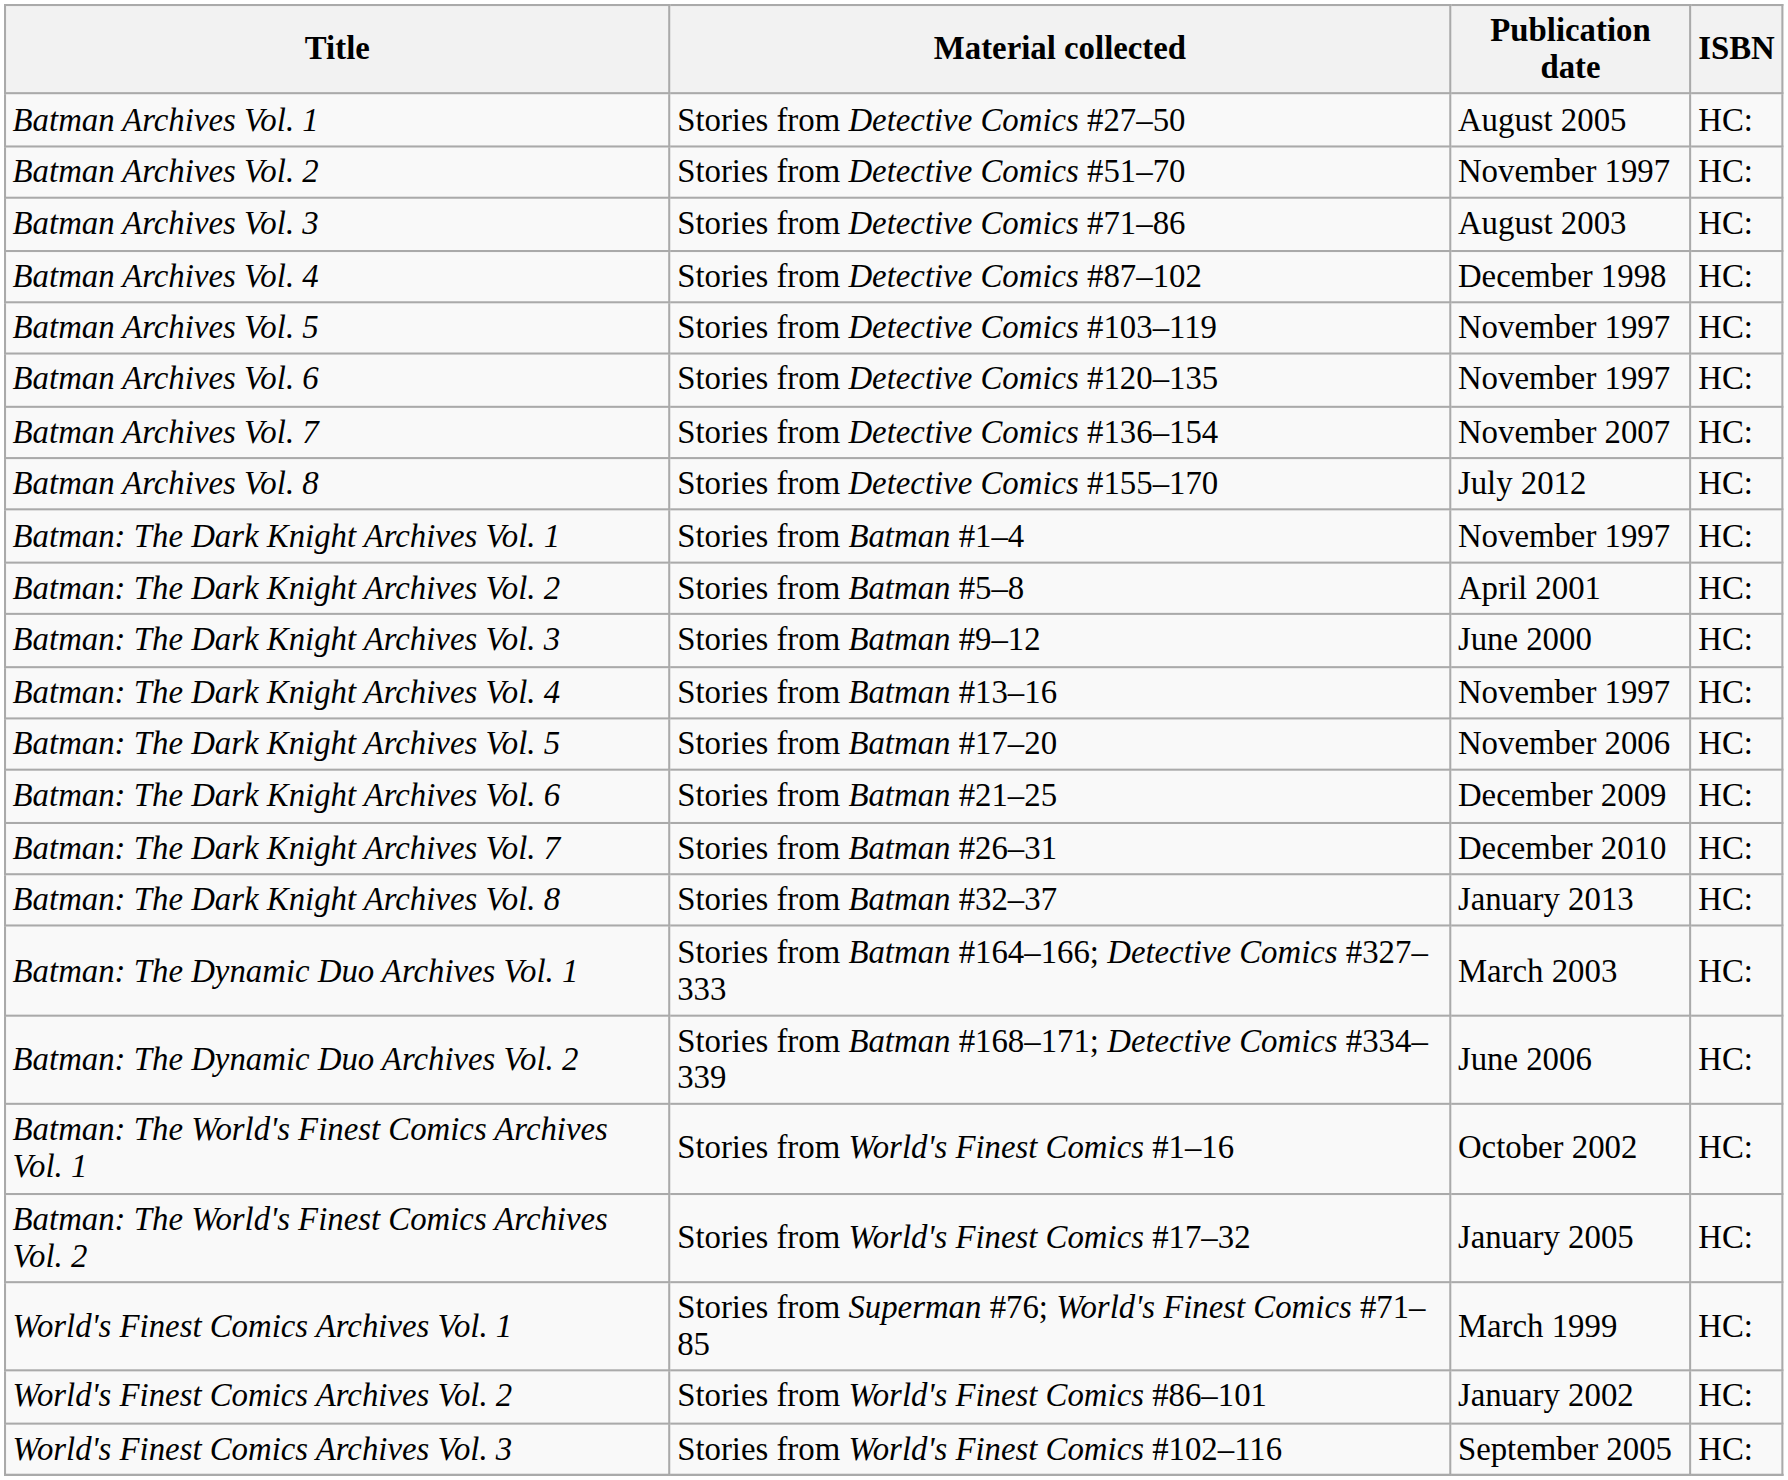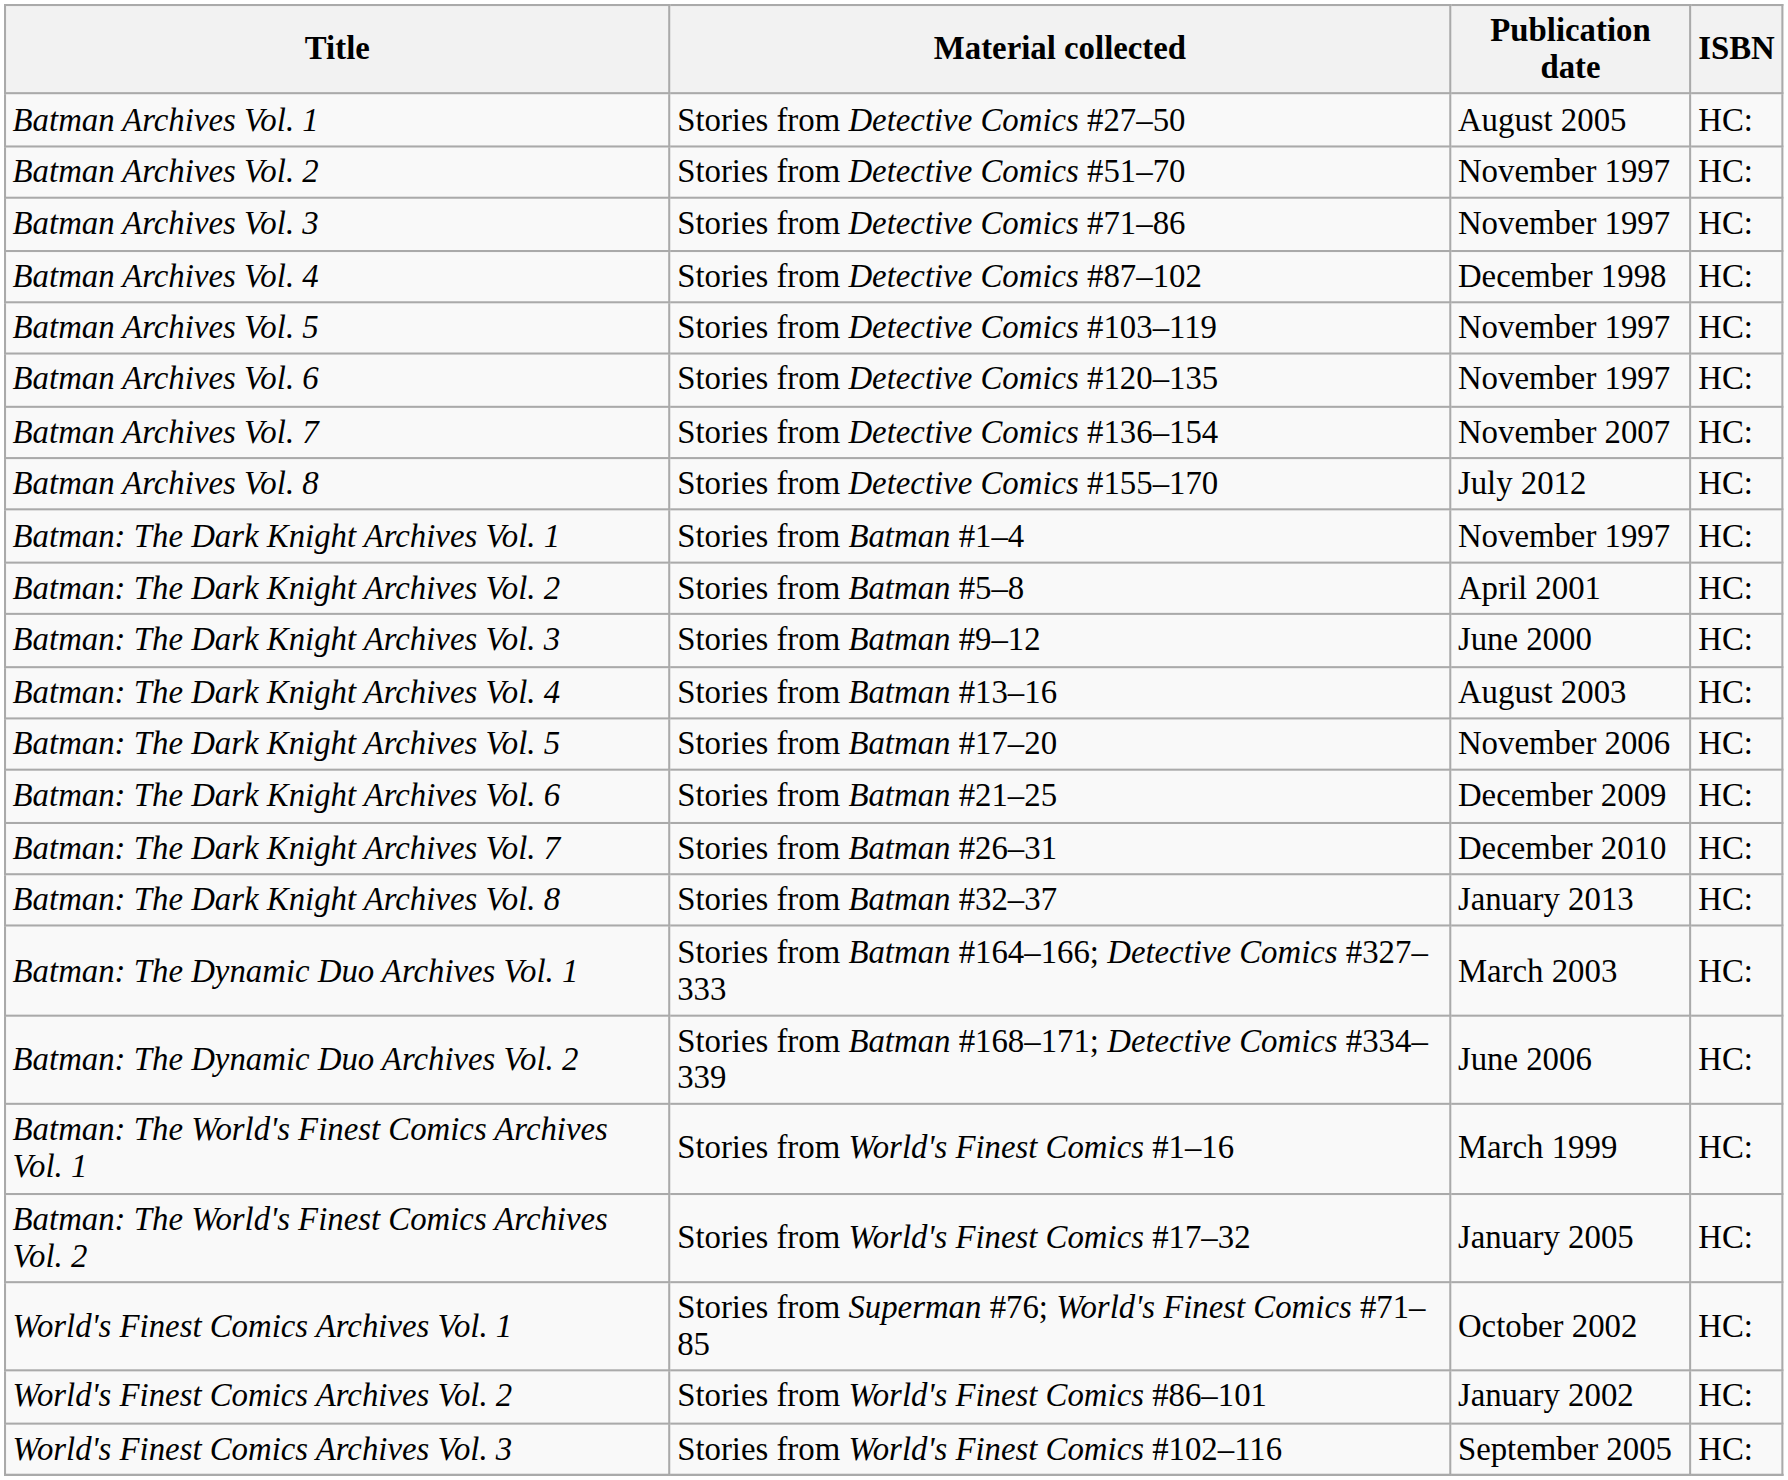(1542, 223) August 2003 -> (1564, 223) November 1997
(1564, 691) November 1997 -> (1542, 691) August 2003
(1548, 1148) October 2002 -> (1538, 1148) March 1999
(1538, 1325) March 1999 -> (1548, 1325) October 2002
